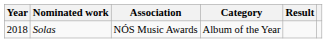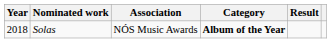(242, 29) normal -> (244, 29) bold
